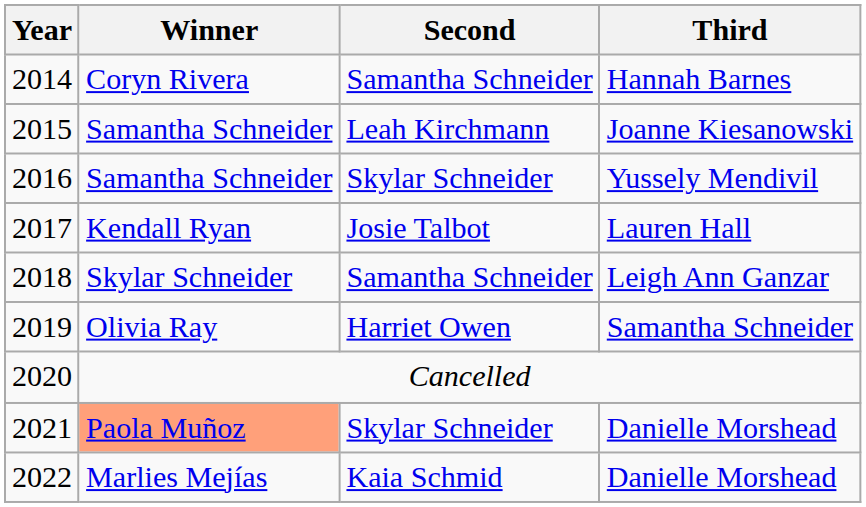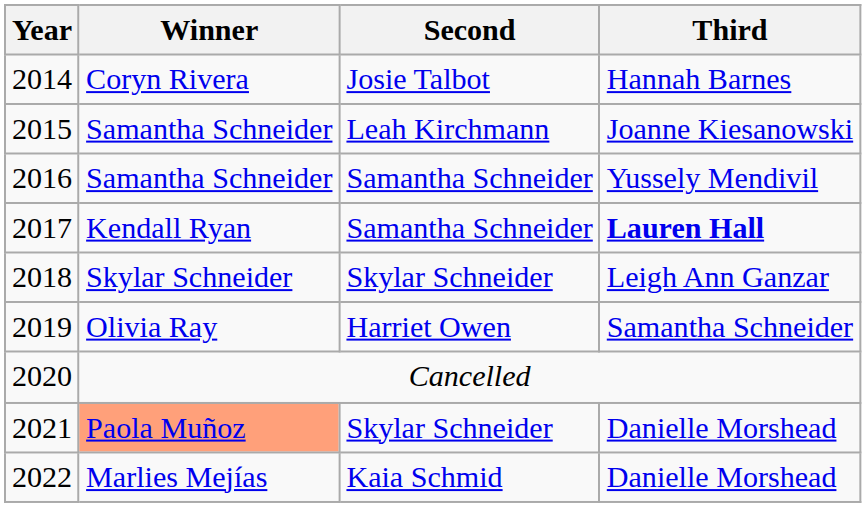(470, 79) Samantha Schneider -> (418, 79) Josie Talbot
(450, 178) Skylar Schneider -> (470, 178) Samantha Schneider
(418, 227) Josie Talbot -> (470, 227) Samantha Schneider
(679, 227) normal -> (685, 227) bold
(470, 277) Samantha Schneider -> (450, 277) Skylar Schneider
